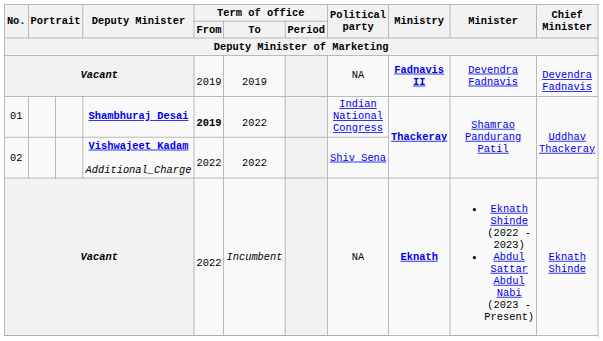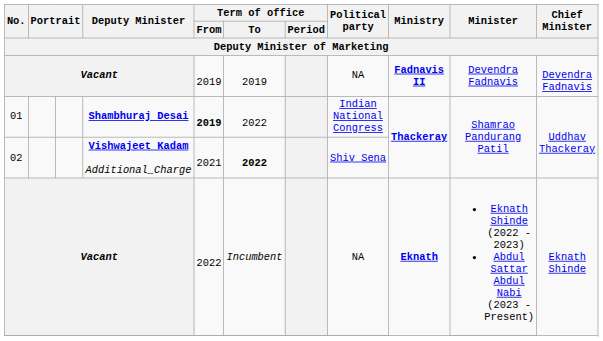(209, 164) 2022 -> (209, 164) 2021
(255, 164) normal -> (255, 164) bold
